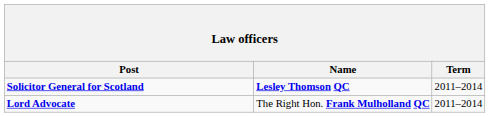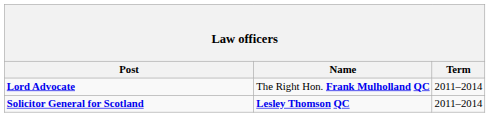rows swapped: (41, 103) <-> (75, 86)
